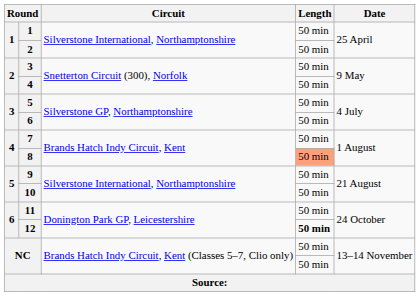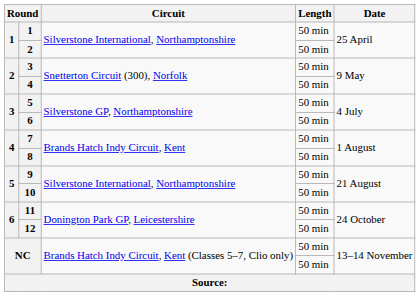(313, 156) lightsalmon background -> (313, 156) no background
(314, 228) bold -> (313, 228) normal
